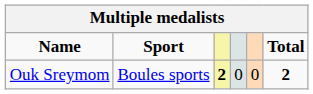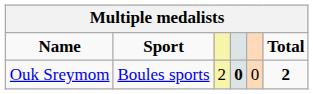(222, 74) bold -> (222, 74) normal
(238, 74) normal -> (238, 74) bold
